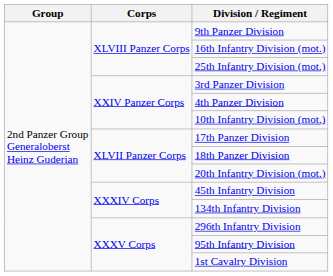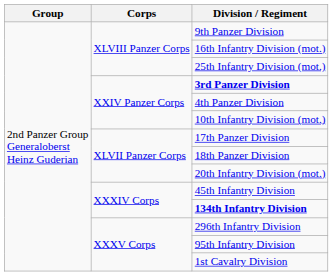(240, 84) normal -> (242, 84) bold
(248, 208) normal -> (251, 208) bold
